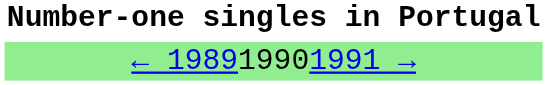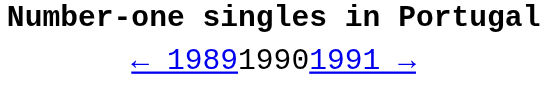(274, 61) lightgreen background -> (274, 61) no background
